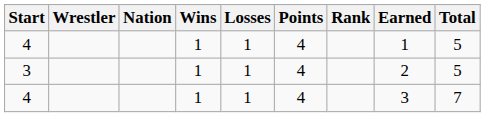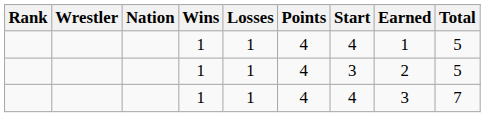columns swapped: (351, 17) <-> (27, 17)
